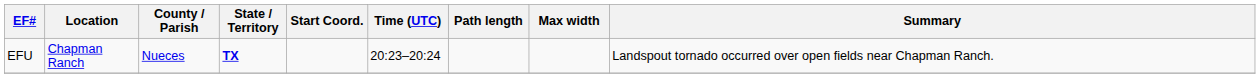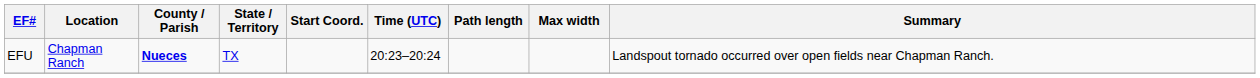(163, 55) normal -> (164, 55) bold
(231, 55) bold -> (231, 55) normal
